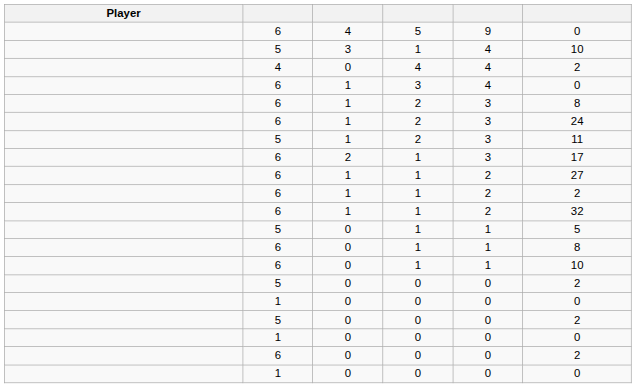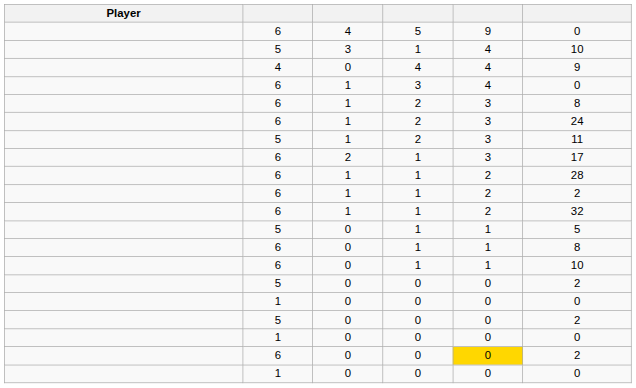(577, 67) 2 -> (577, 67) 9
(577, 175) 27 -> (577, 175) 28
(488, 355) no background -> (488, 355) gold background
